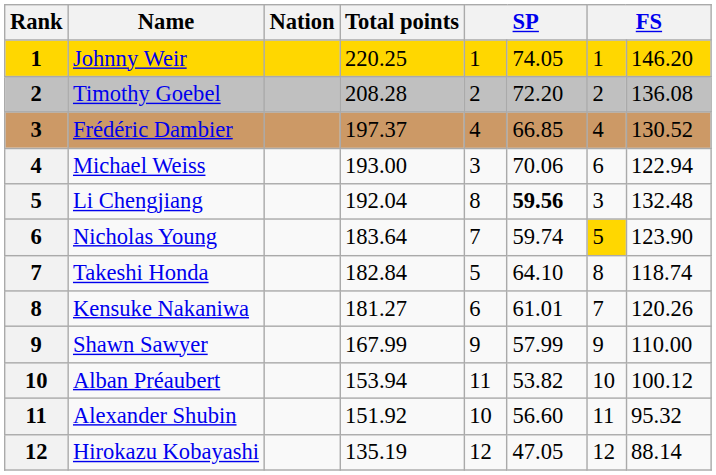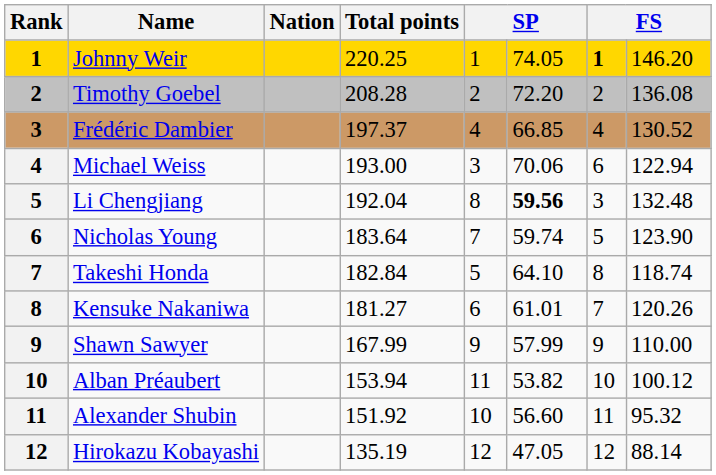(598, 58) normal -> (598, 58) bold
(598, 237) gold background -> (598, 237) no background
